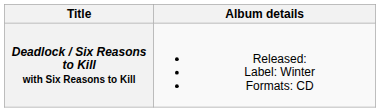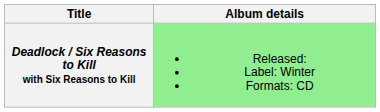(265, 72) no background -> (265, 72) lightgreen background
